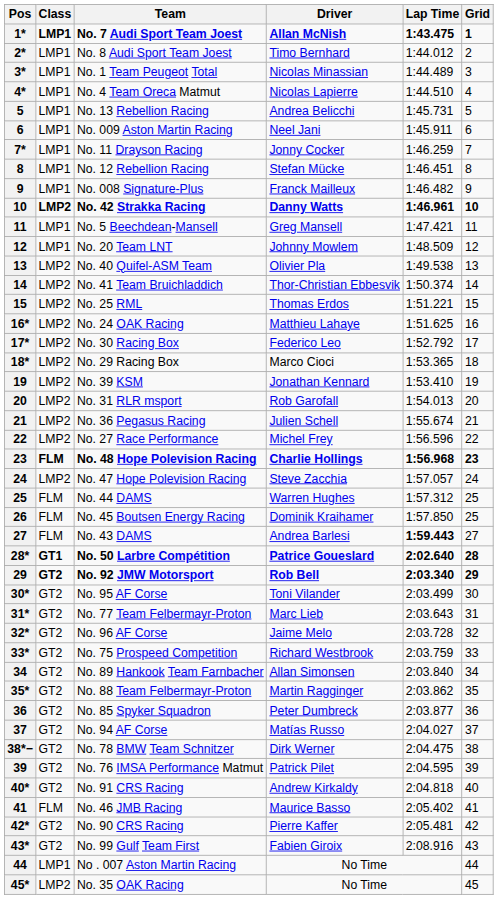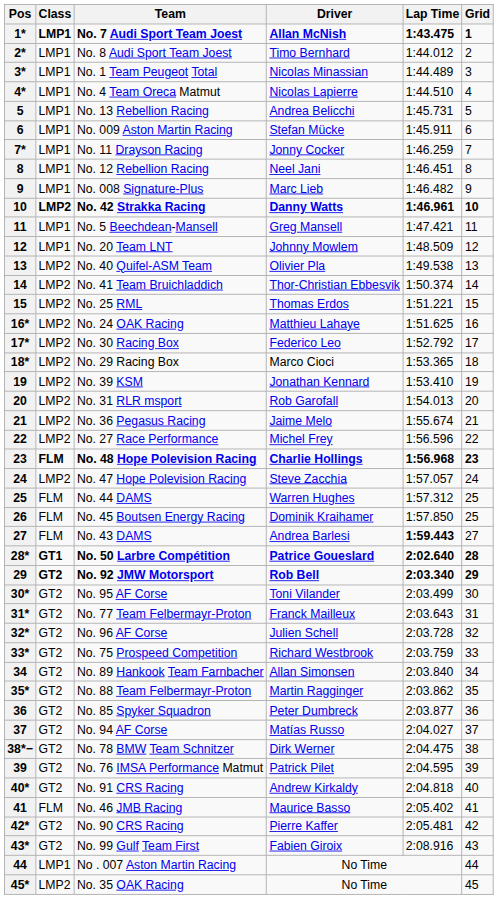(295, 131) Neel Jani -> (307, 131) Stefan Mücke
(307, 169) Stefan Mücke -> (295, 169) Neel Jani
(312, 189) Franck Mailleux -> (296, 189) Marc Lieb
(304, 421) Julien Schell -> (301, 421) Jaime Melo
(296, 614) Marc Lieb -> (312, 614) Franck Mailleux
(301, 633) Jaime Melo -> (304, 633) Julien Schell
